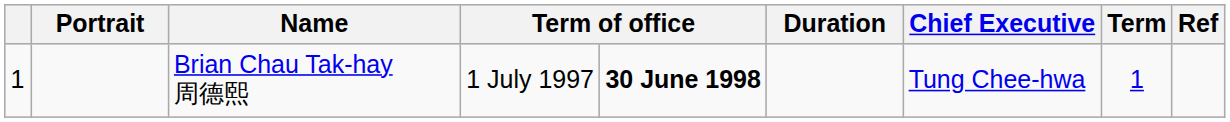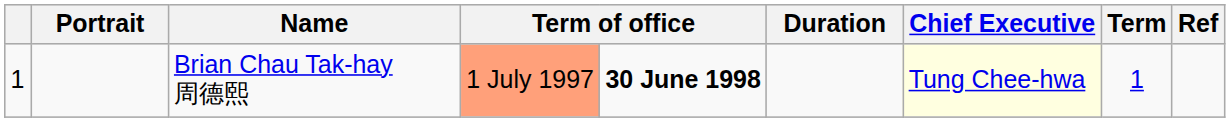(530, 80) no background -> (530, 80) lightsalmon background
(997, 80) no background -> (997, 80) lightyellow background
